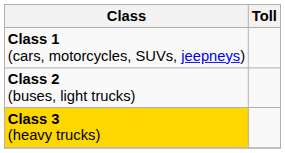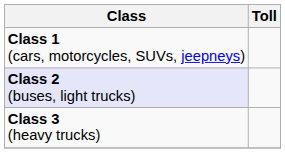(72, 87) no background -> (72, 87) lavender background
(54, 127) gold background -> (54, 127) no background
